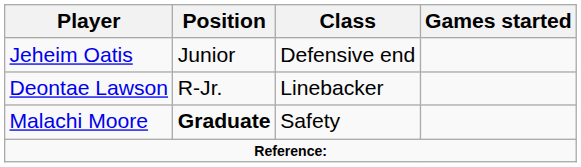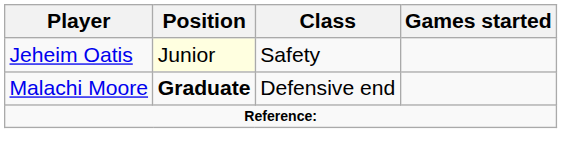(207, 54) no background -> (187, 54) lightyellow background
(348, 54) Defensive end -> (290, 54) Safety
- row: (89, 88)
(310, 121) Safety -> (328, 88) Defensive end
